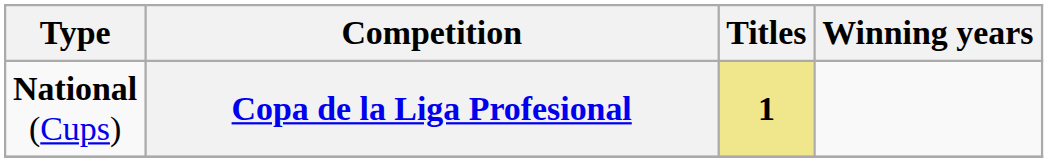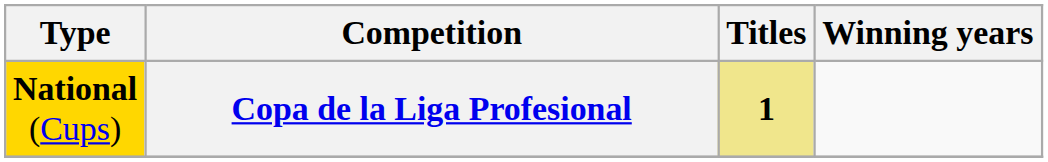(75, 108) no background -> (75, 108) gold background
